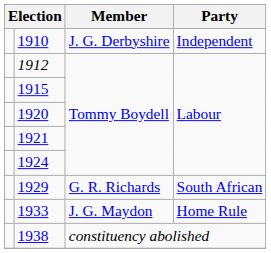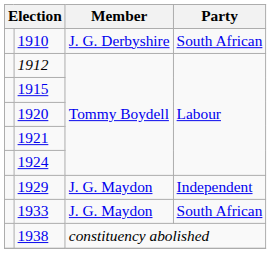(215, 41) Independent -> (219, 41) South African
(115, 187) G. R. Richards -> (111, 187) J. G. Maydon
(219, 187) South African -> (215, 187) Independent
(212, 211) Home Rule -> (219, 211) South African
